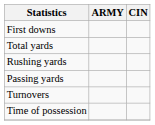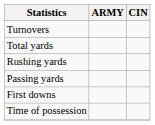rows swapped: (31, 29) <-> (28, 95)
